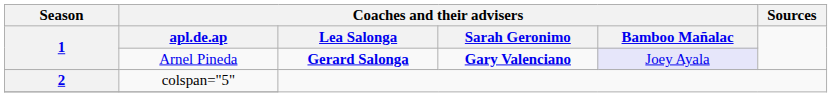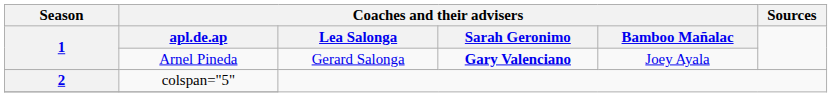(358, 58) bold -> (358, 58) normal
(678, 58) lavender background -> (678, 58) no background
